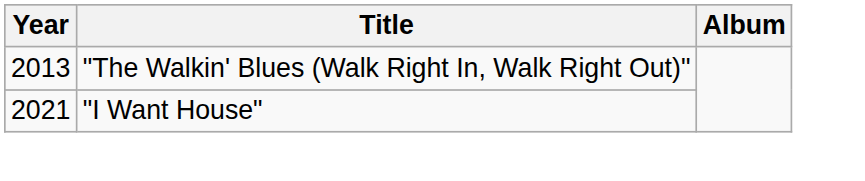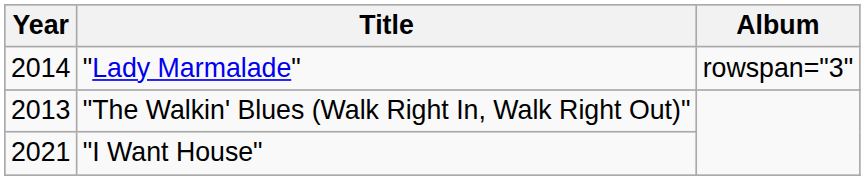+ row: (192, 68)
